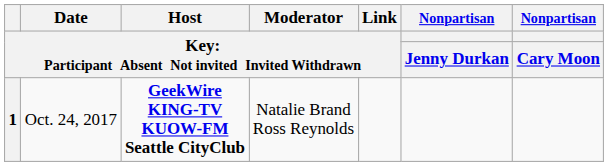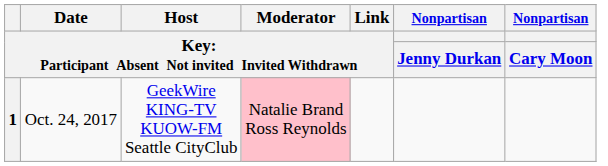(185, 119) bold -> (181, 119) normal
(303, 119) no background -> (296, 119) pink background
